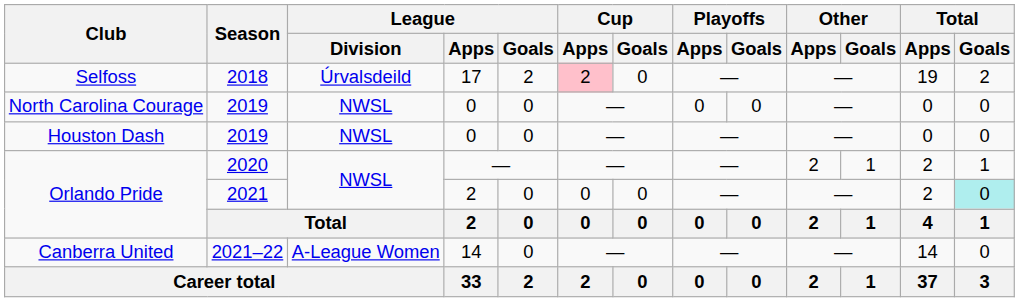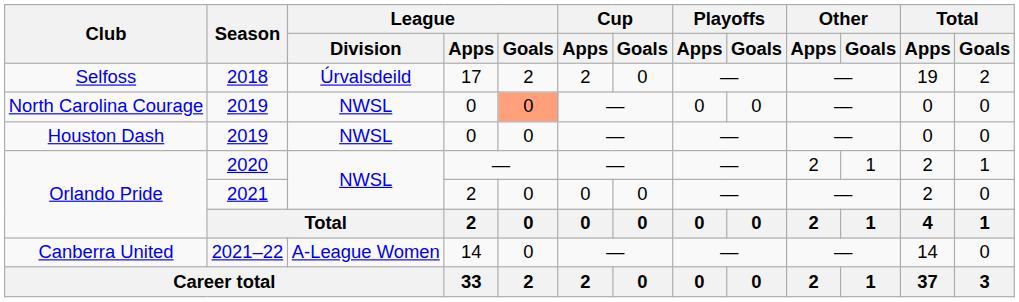(585, 77) pink background -> (585, 77) no background
(528, 106) no background -> (528, 106) lightsalmon background
(985, 194) paleturquoise background -> (985, 194) no background
